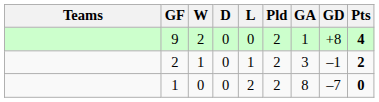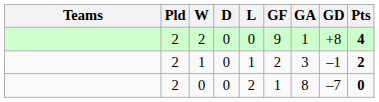columns swapped: (277, 16) <-> (175, 16)
